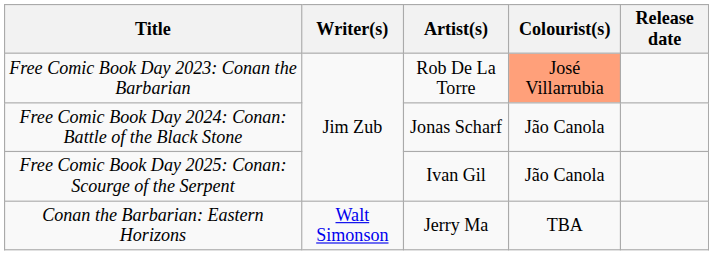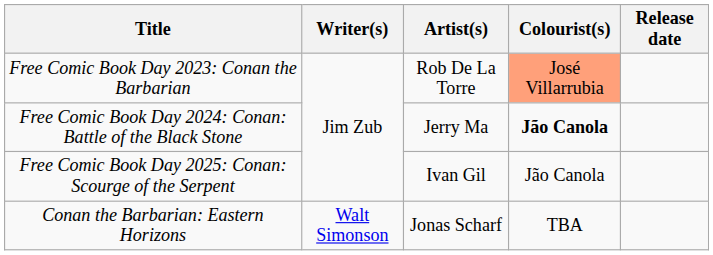(456, 127) Jonas Scharf -> (456, 127) Jerry Ma
(565, 127) normal -> (565, 127) bold
(456, 225) Jerry Ma -> (456, 225) Jonas Scharf
